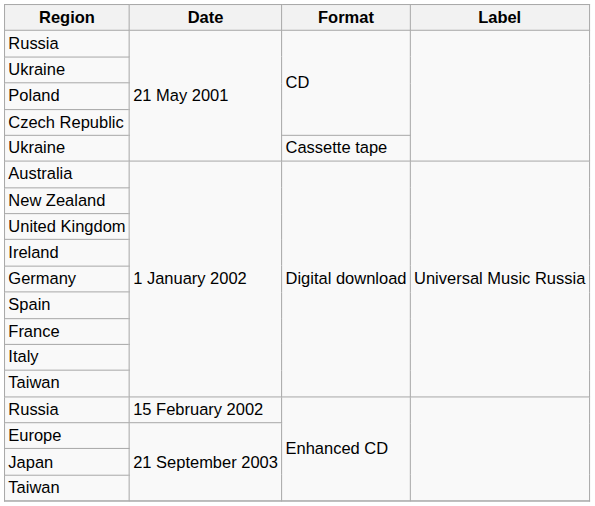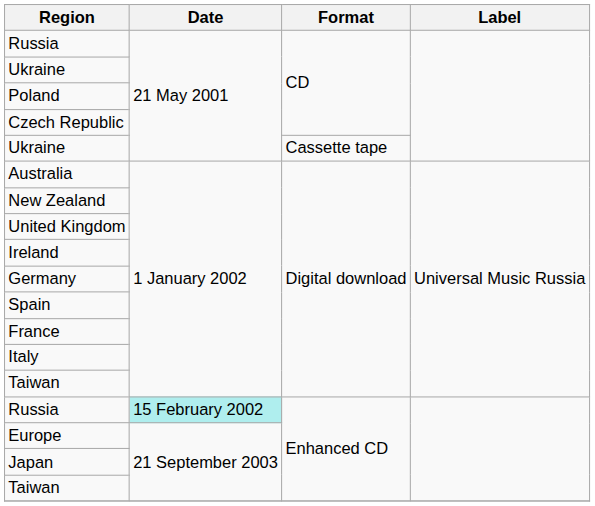(198, 409) no background -> (198, 409) paleturquoise background
